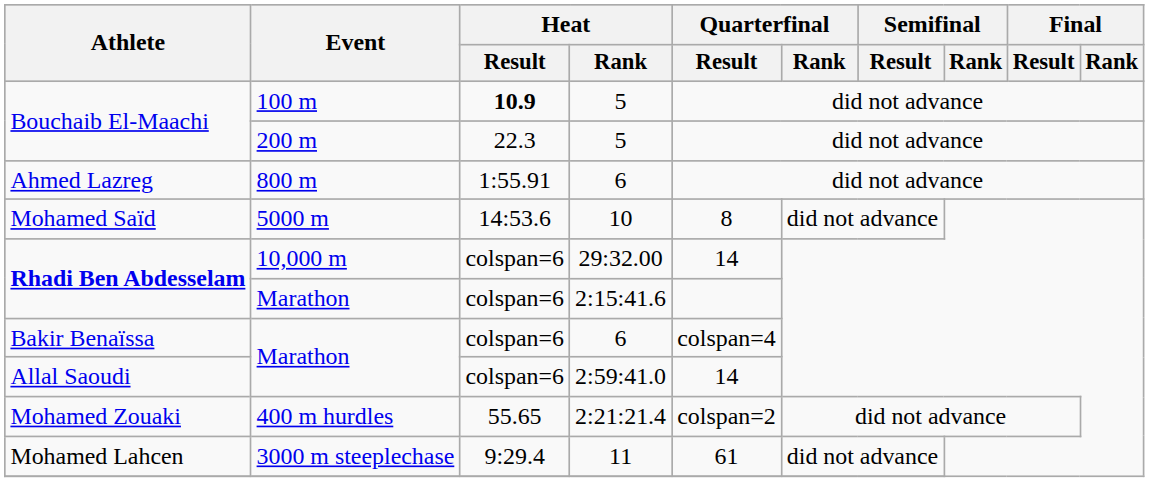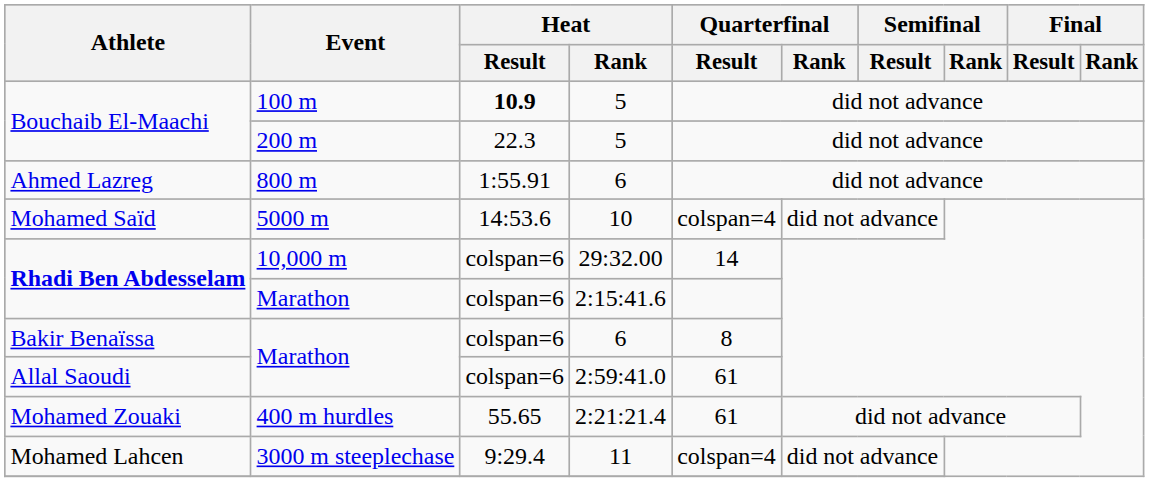(726, 219) 8 -> (726, 219) colspan=4
(726, 337) colspan=4 -> (726, 337) 8
(726, 377) 14 -> (726, 377) 61
(726, 416) colspan=2 -> (726, 416) 61
(726, 456) 61 -> (726, 456) colspan=4
